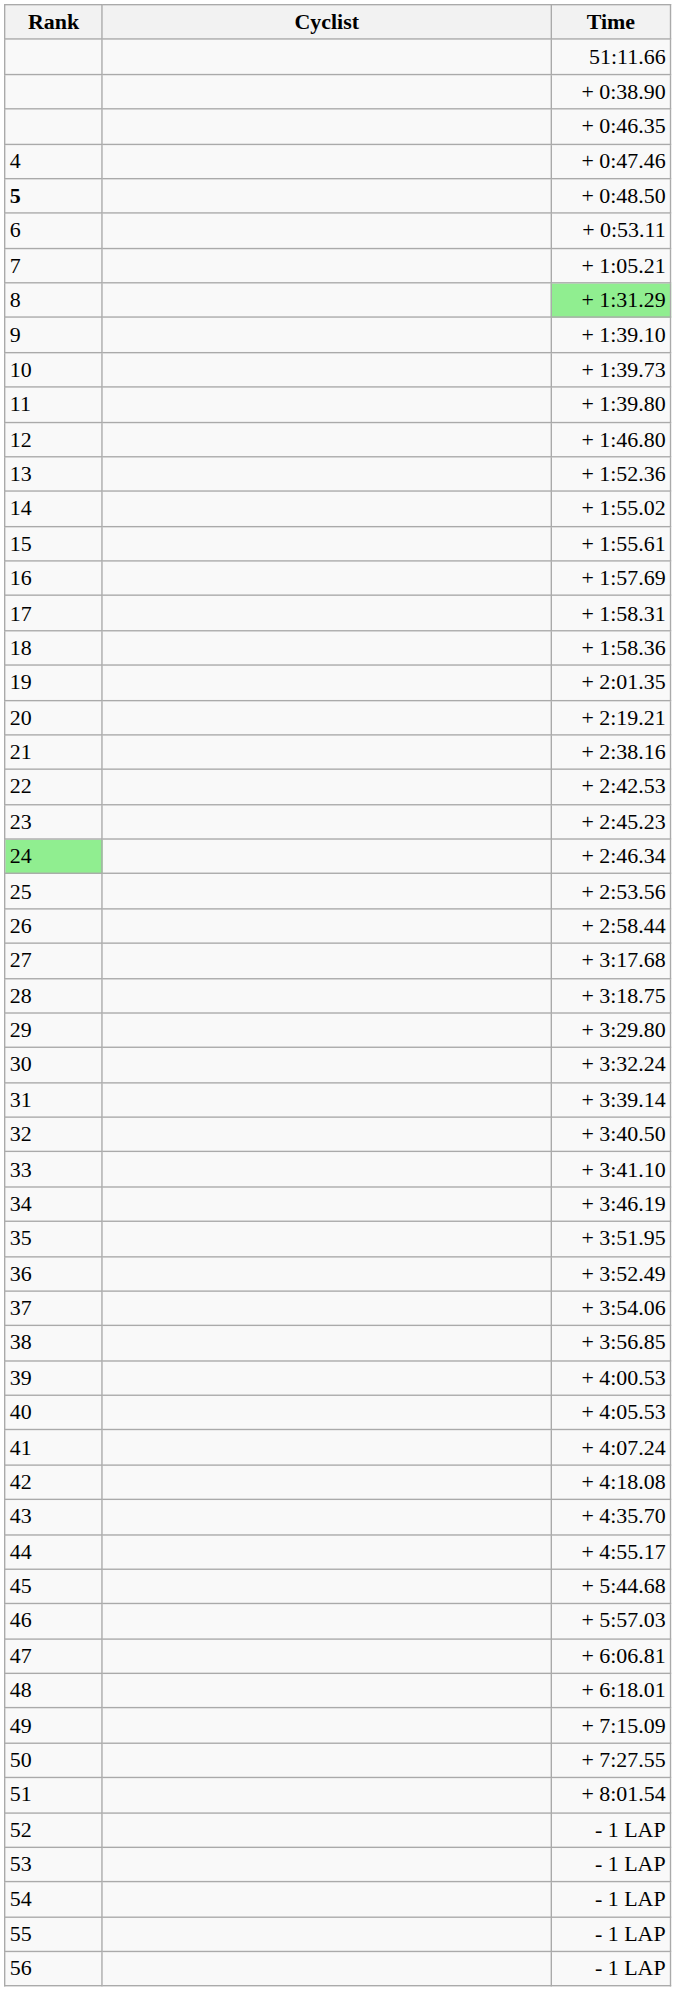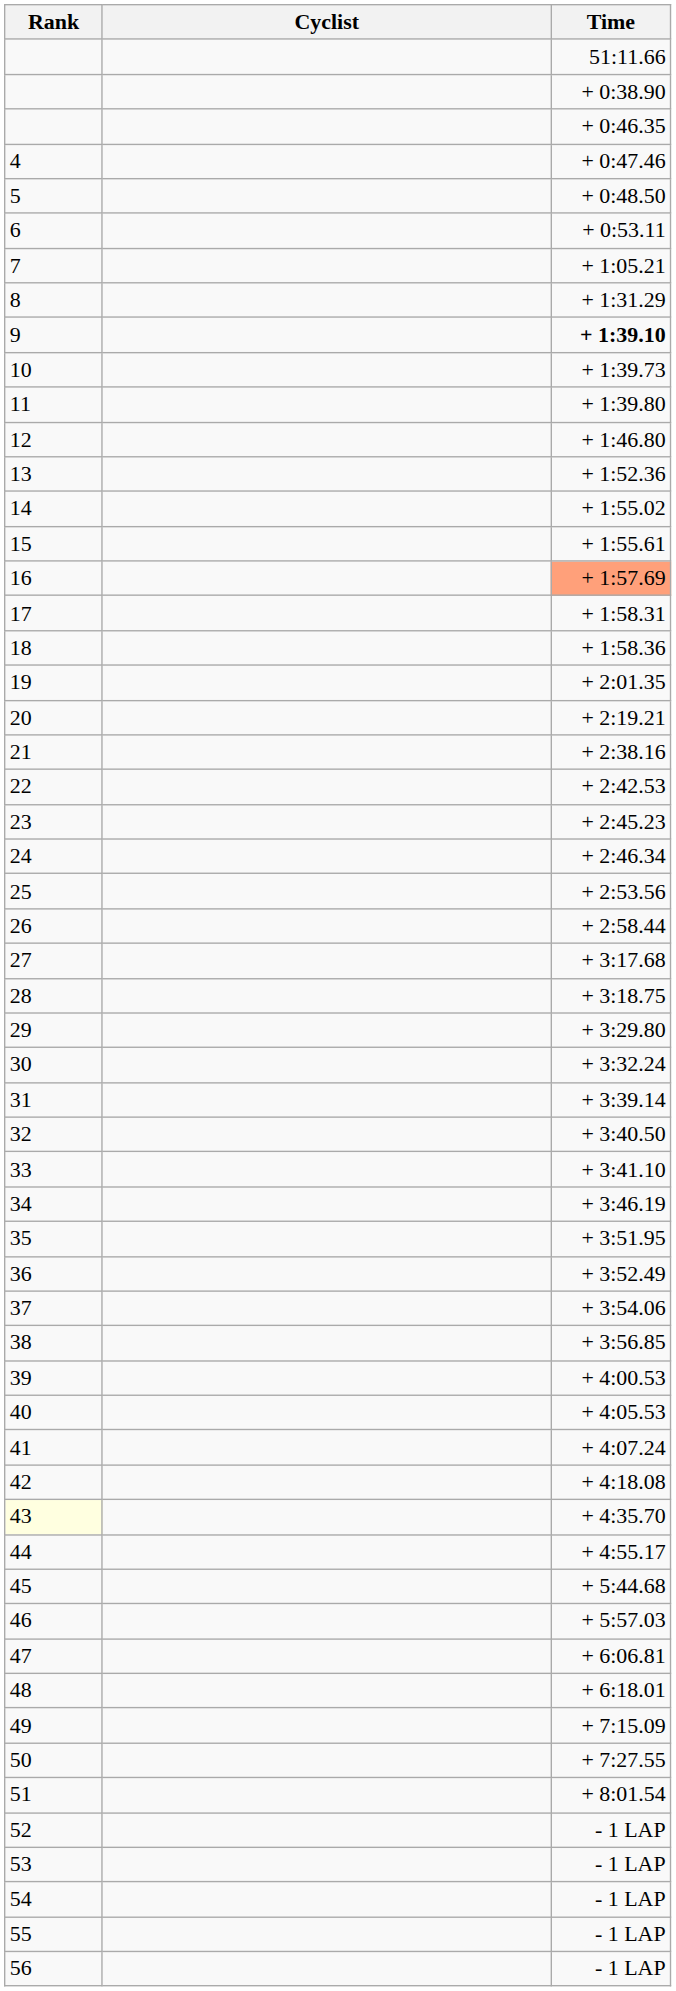(15, 195) bold -> (15, 195) normal
(624, 299) lightgreen background -> (624, 299) no background
(624, 334) normal -> (623, 334) bold
(624, 578) no background -> (624, 578) lightsalmon background
(21, 856) lightgreen background -> (21, 856) no background
(21, 1516) no background -> (21, 1516) lightyellow background
